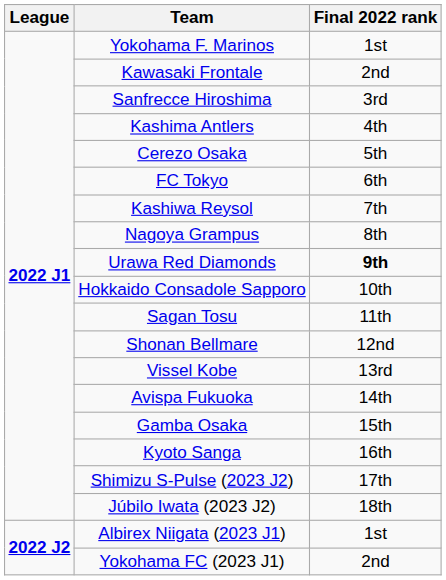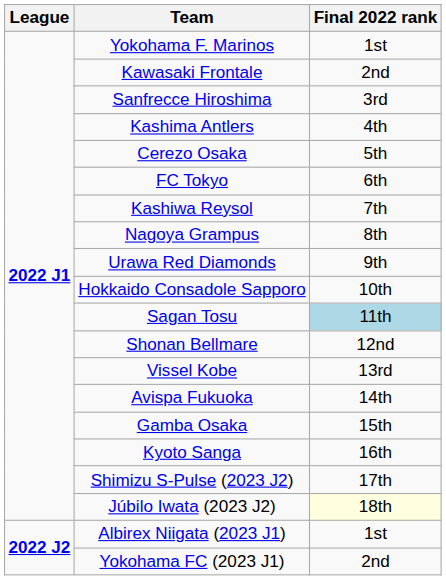(375, 262) bold -> (375, 262) normal
(375, 316) no background -> (375, 316) lightblue background
(375, 506) no background -> (375, 506) lightyellow background
